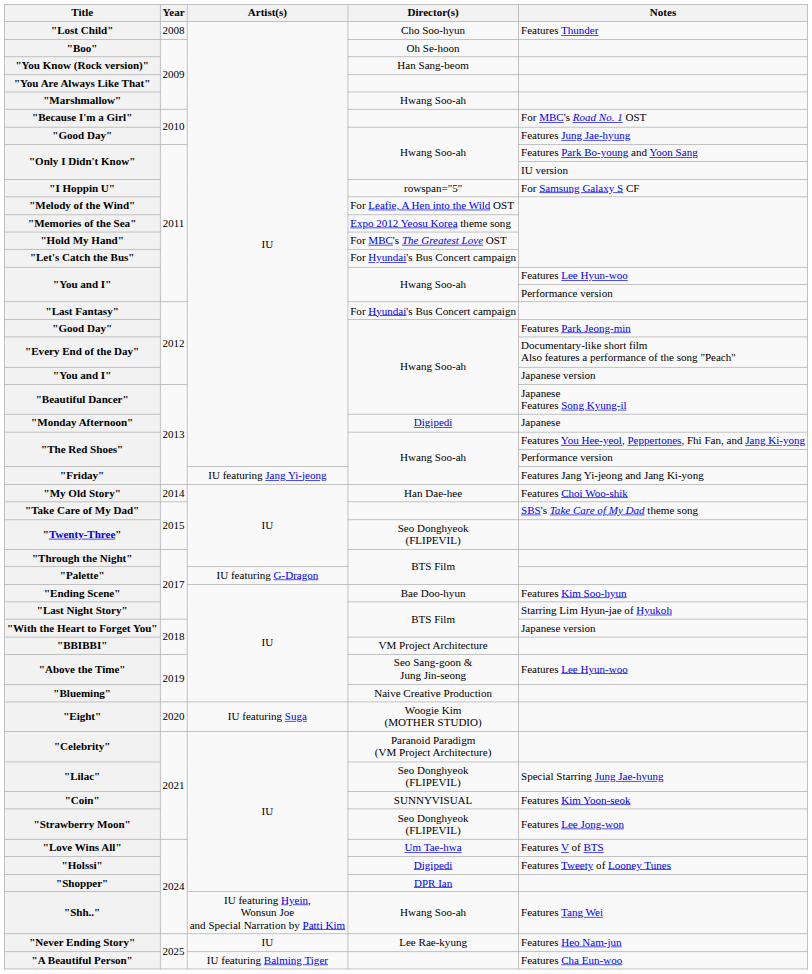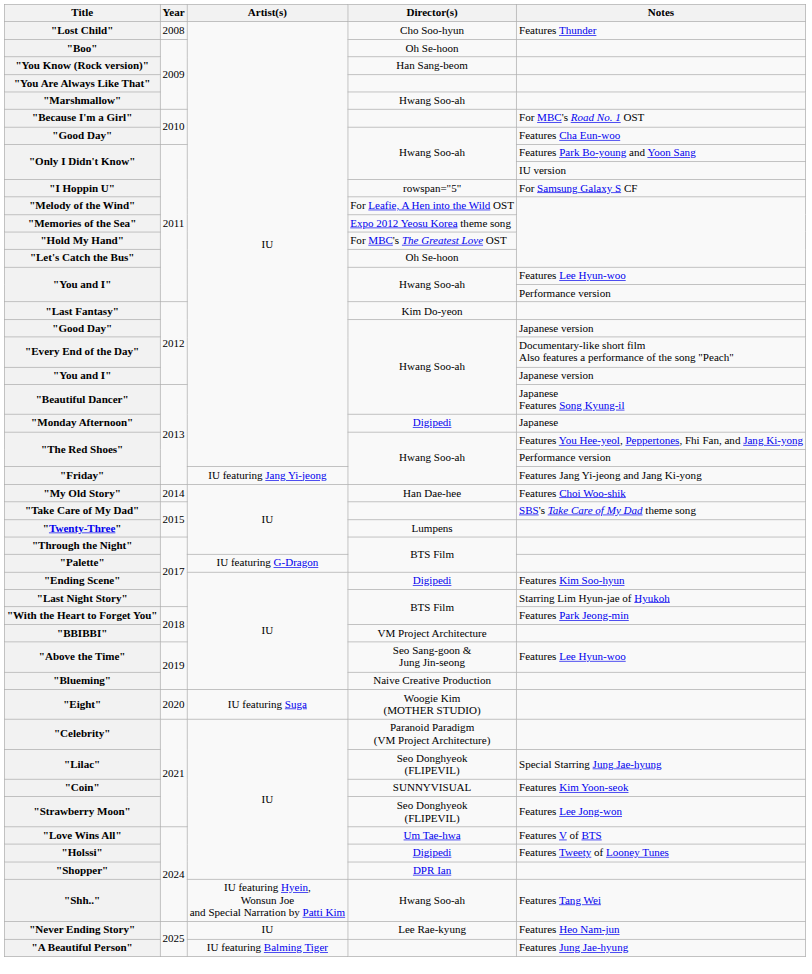(576, 135) Features Jung Jae-hyung -> (570, 135) Features Cha Eun-woo
(433, 258) For Hyundai's Bus Concert campaign -> (432, 258) Oh Se-hoon
(433, 310) For Hyundai's Bus Concert campaign -> (432, 310) Kim Do-yeon
(576, 328) Features Park Jeong-min -> (556, 328) Japanese version
(433, 534) Seo Donghyeok (FLIPEVIL) -> (432, 528) Lumpens
(433, 593) Bae Doo-hyun -> (432, 580) Digipedi
(558, 628) Japanese version -> (574, 615) Features Park Jeong-min
(572, 960) Features Cha Eun-woo -> (574, 947) Features Jung Jae-hyung
